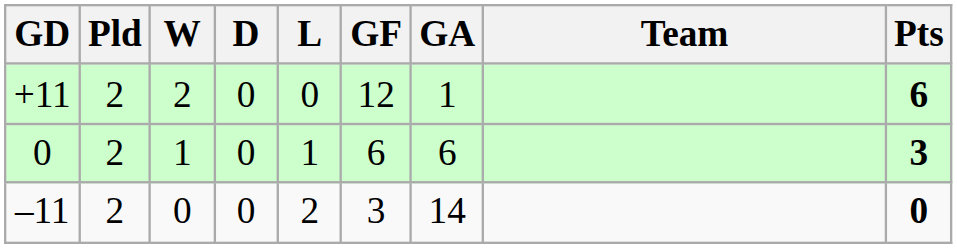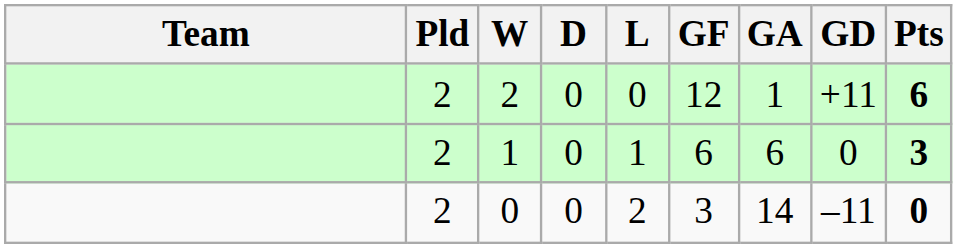columns swapped: (685, 34) <-> (42, 34)
